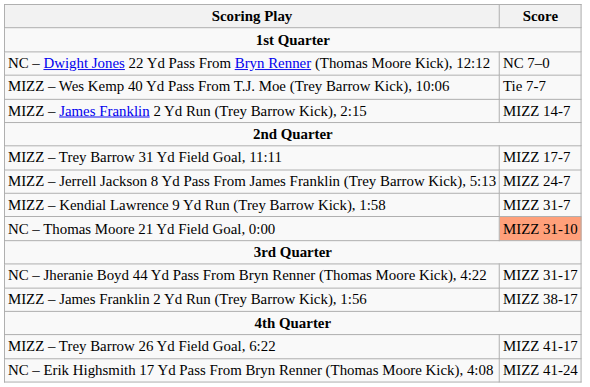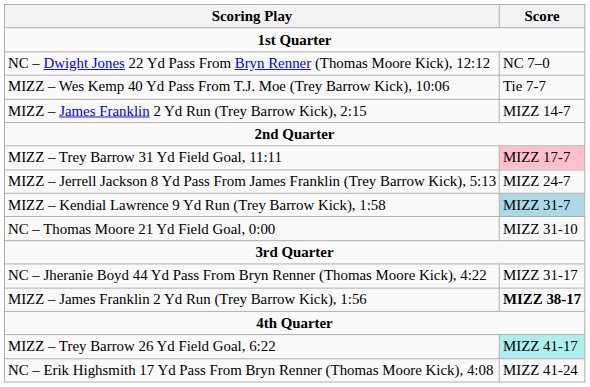(537, 157) no background -> (537, 157) pink background
(537, 205) no background -> (537, 205) lightblue background
(540, 228) lightsalmon background -> (540, 228) no background
(540, 299) normal -> (542, 299) bold
(540, 346) no background -> (540, 346) paleturquoise background
